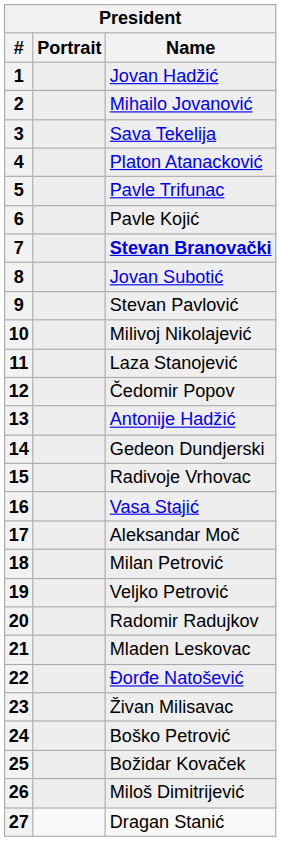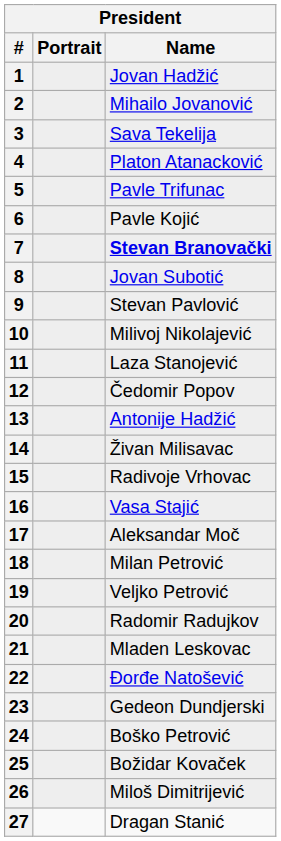(187, 448) Gedeon Dundjerski -> (172, 448) Živan Milisavac
(172, 707) Živan Milisavac -> (187, 707) Gedeon Dundjerski
